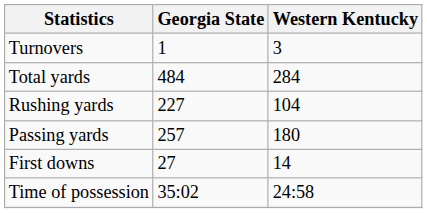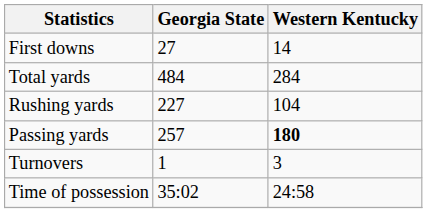rows swapped: (52, 163) <-> (46, 47)
(286, 134) normal -> (286, 134) bold
